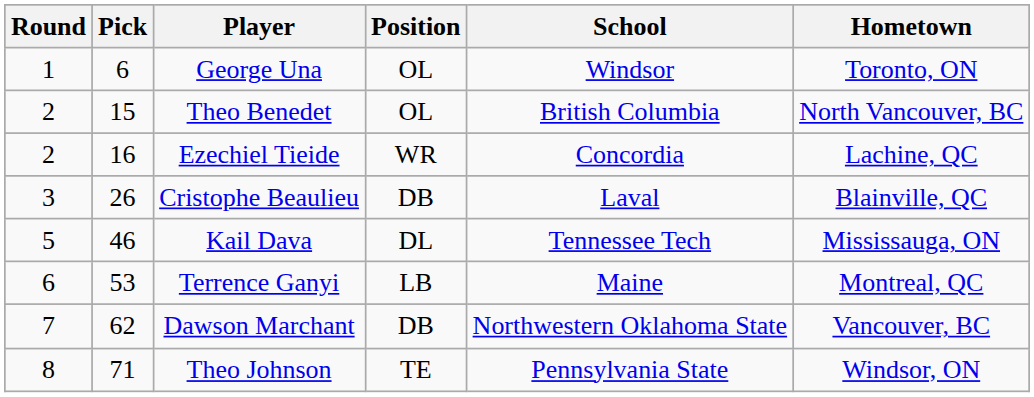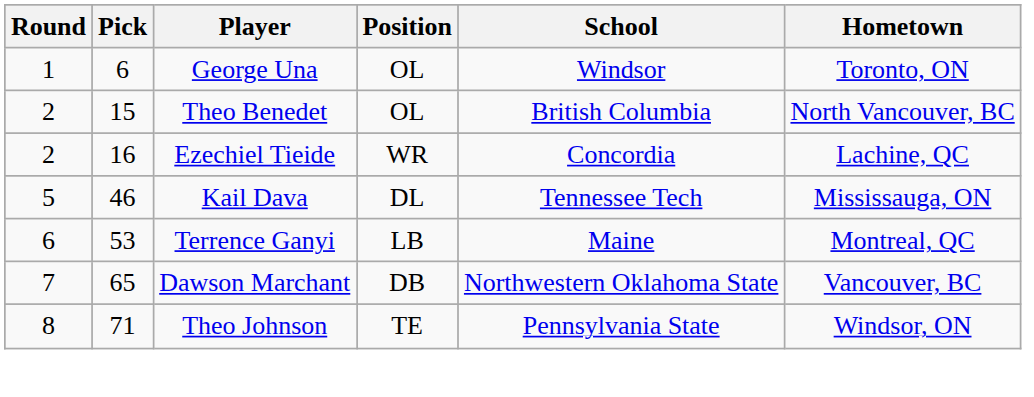- row: (259, 197)
(123, 326) 62 -> (123, 283) 65
